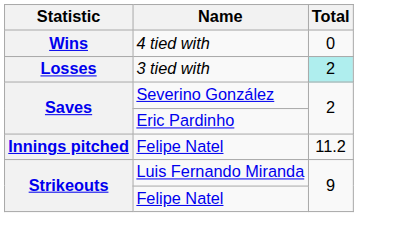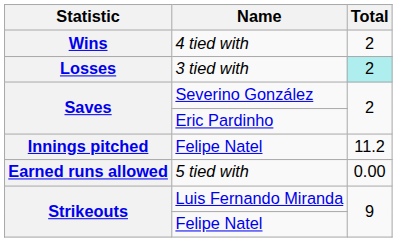(331, 43) 0 -> (370, 43) 2
+ row: (88, 172)
